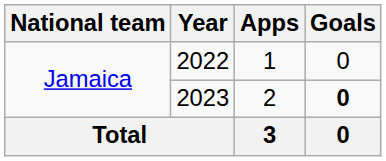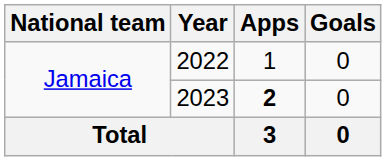(270, 98) normal -> (270, 98) bold
(343, 98) bold -> (343, 98) normal
